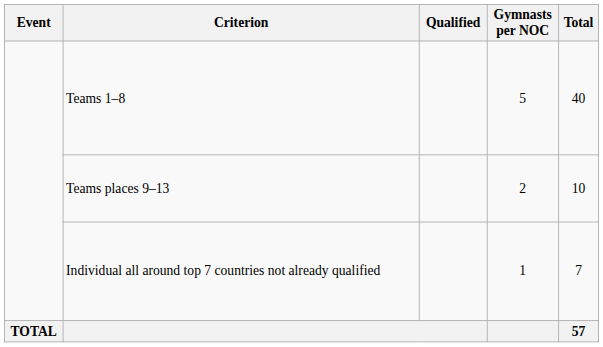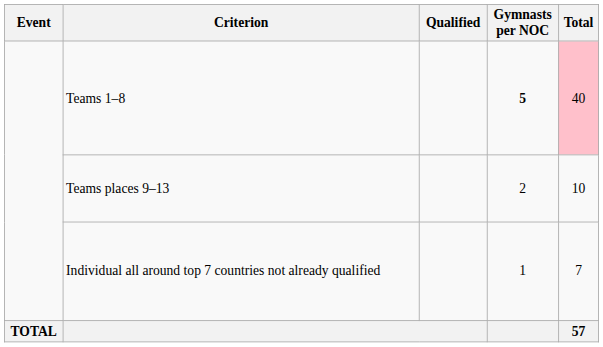(523, 98) normal -> (523, 98) bold
(579, 98) no background -> (579, 98) pink background
